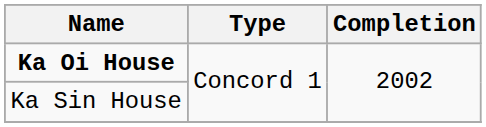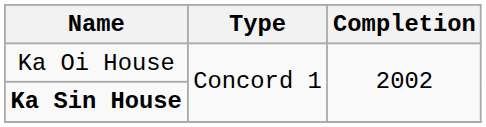(96, 63) bold -> (96, 63) normal
(96, 102) normal -> (96, 102) bold
